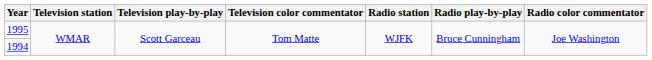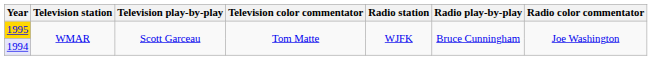(18, 30) no background -> (18, 30) gold background
(18, 47) no background -> (18, 47) lavender background
